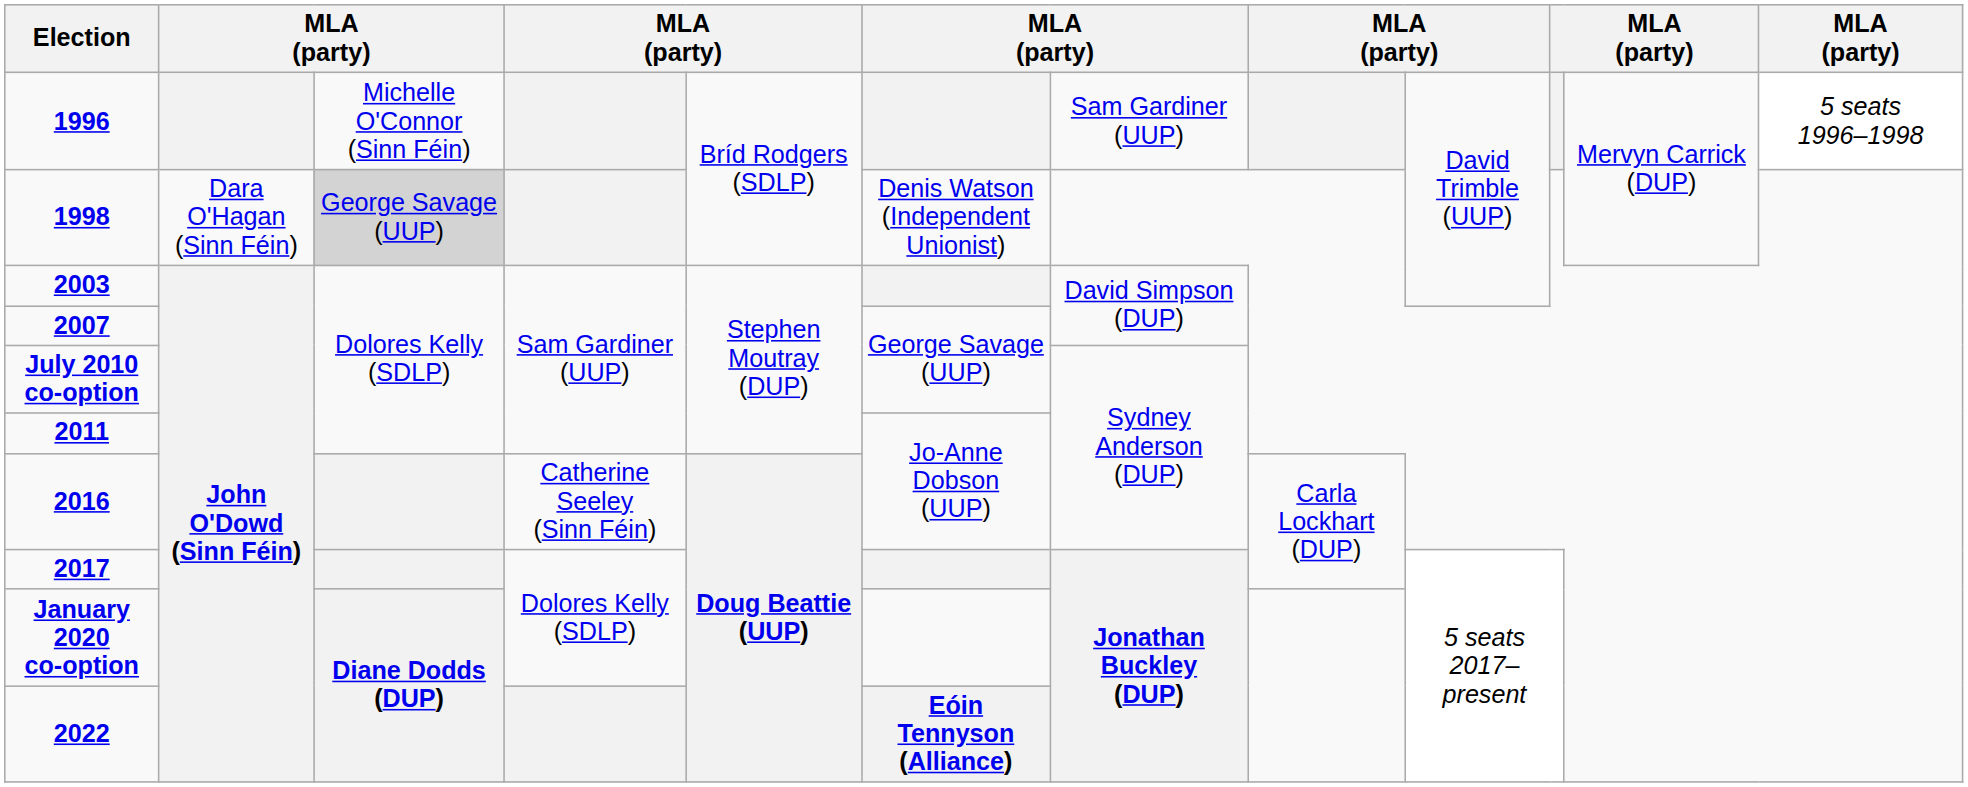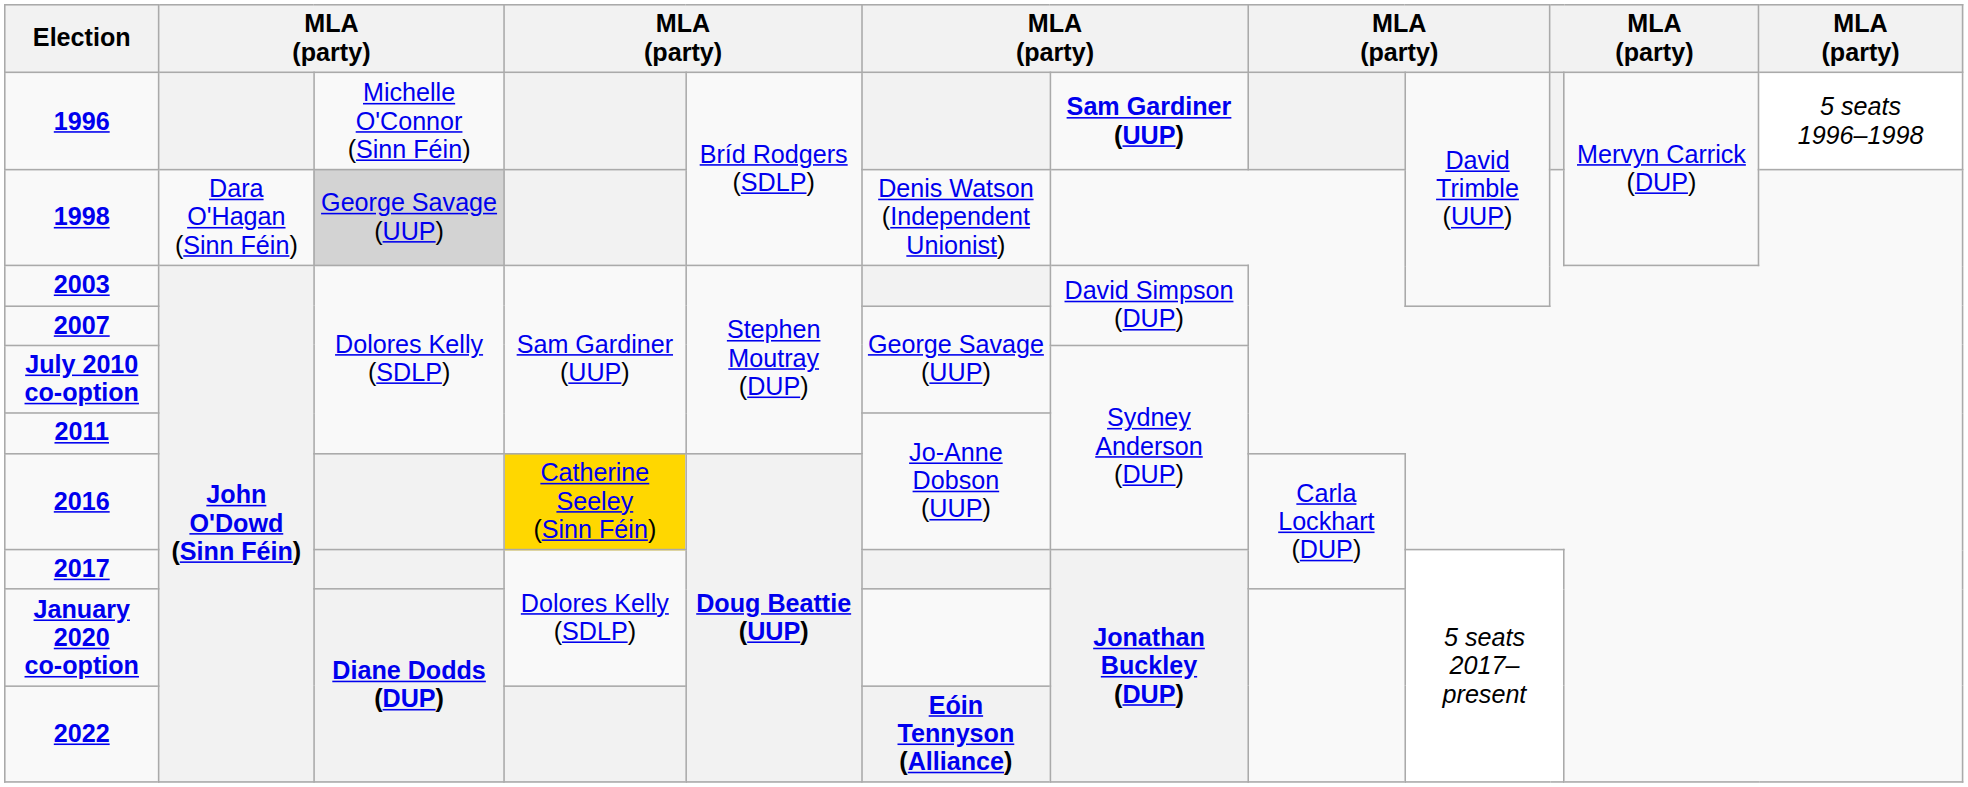(1149, 120) normal -> (1149, 120) bold
(595, 501) no background -> (595, 501) gold background
